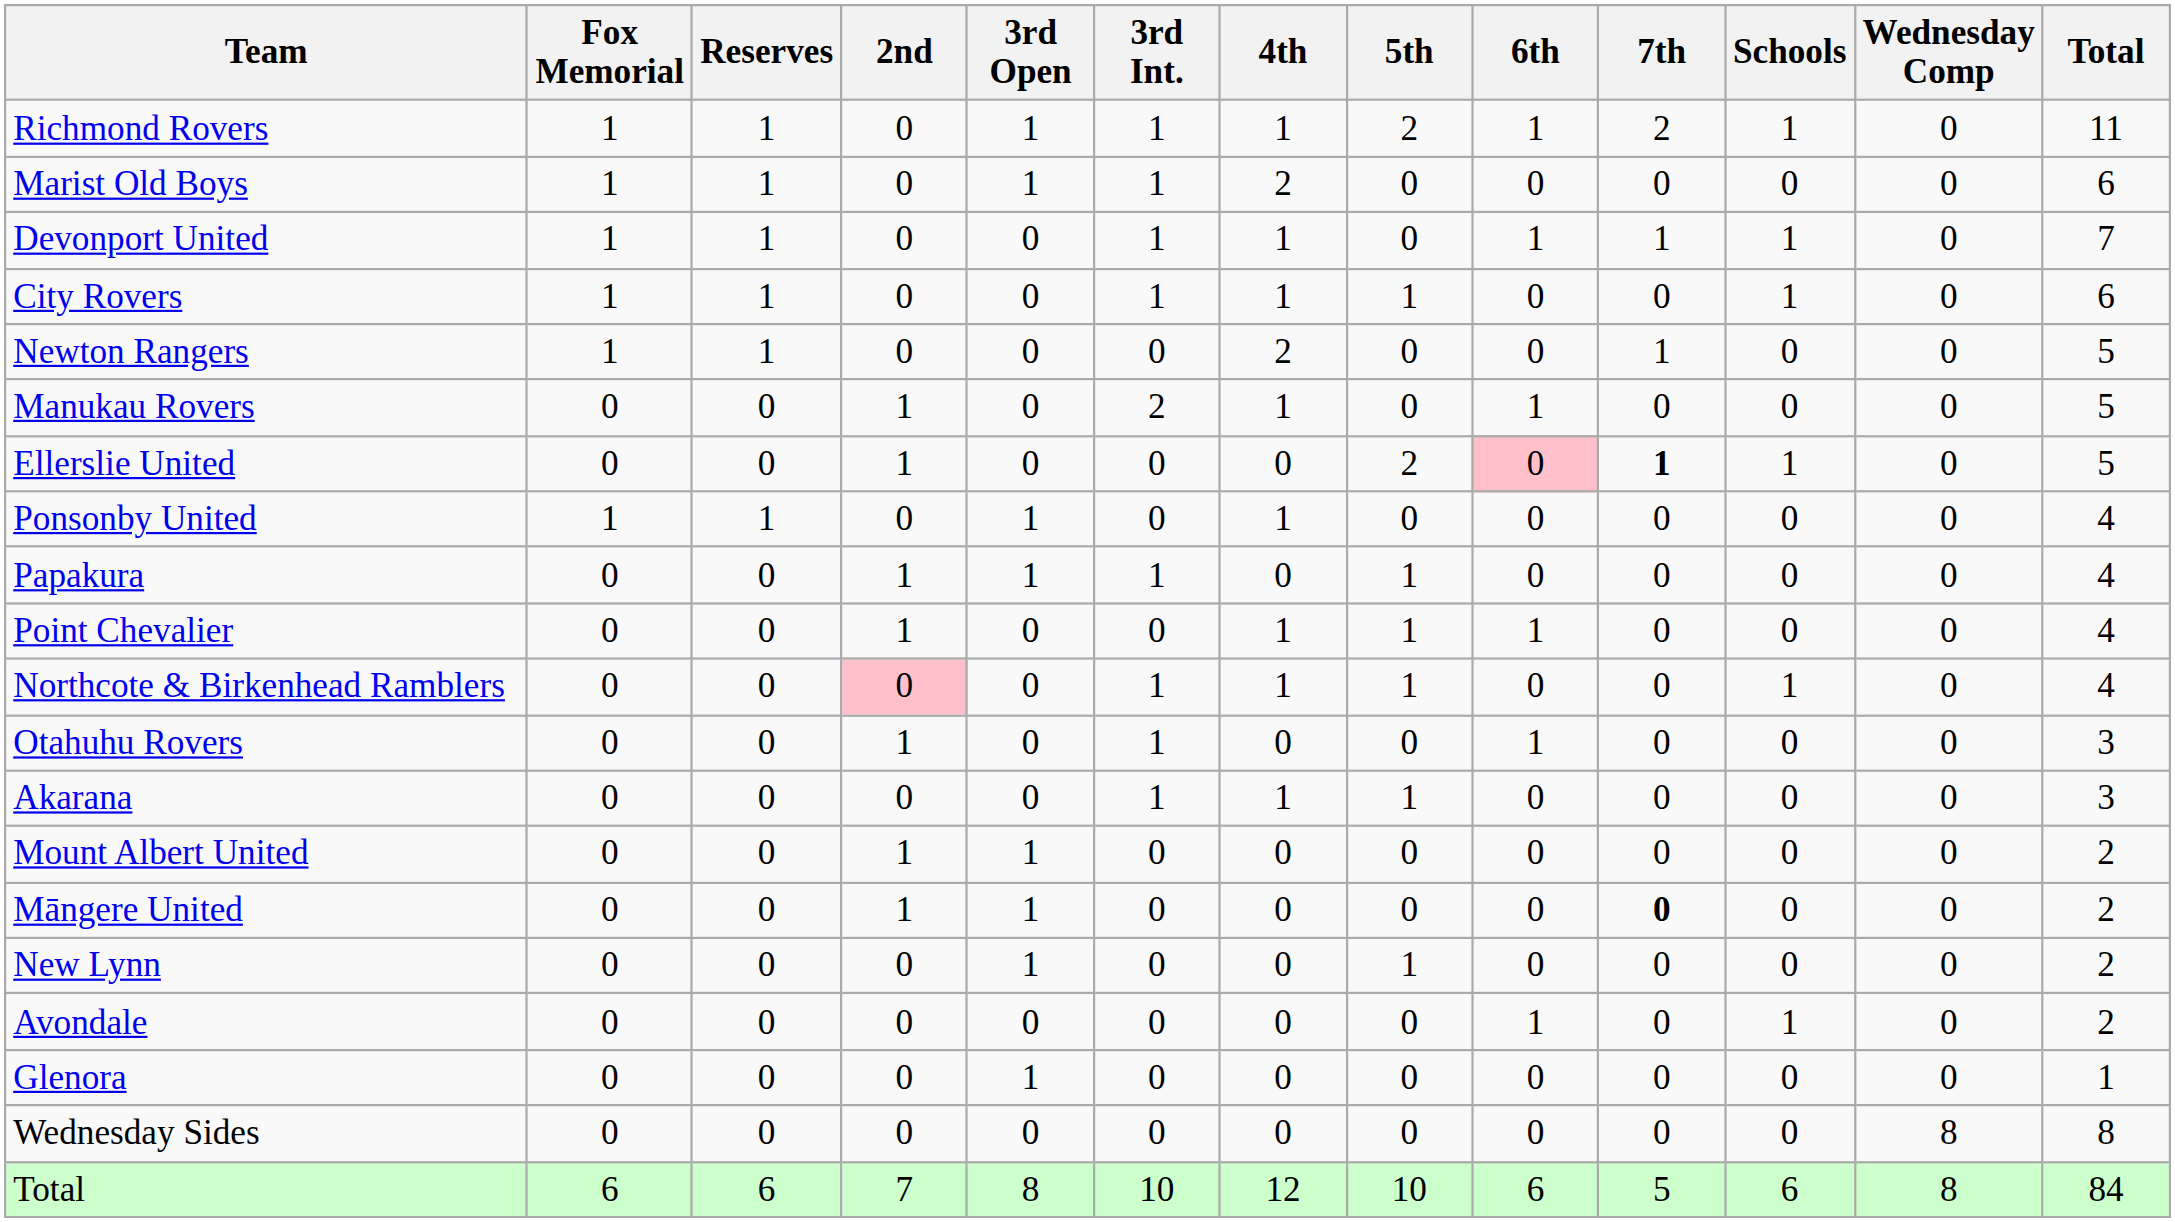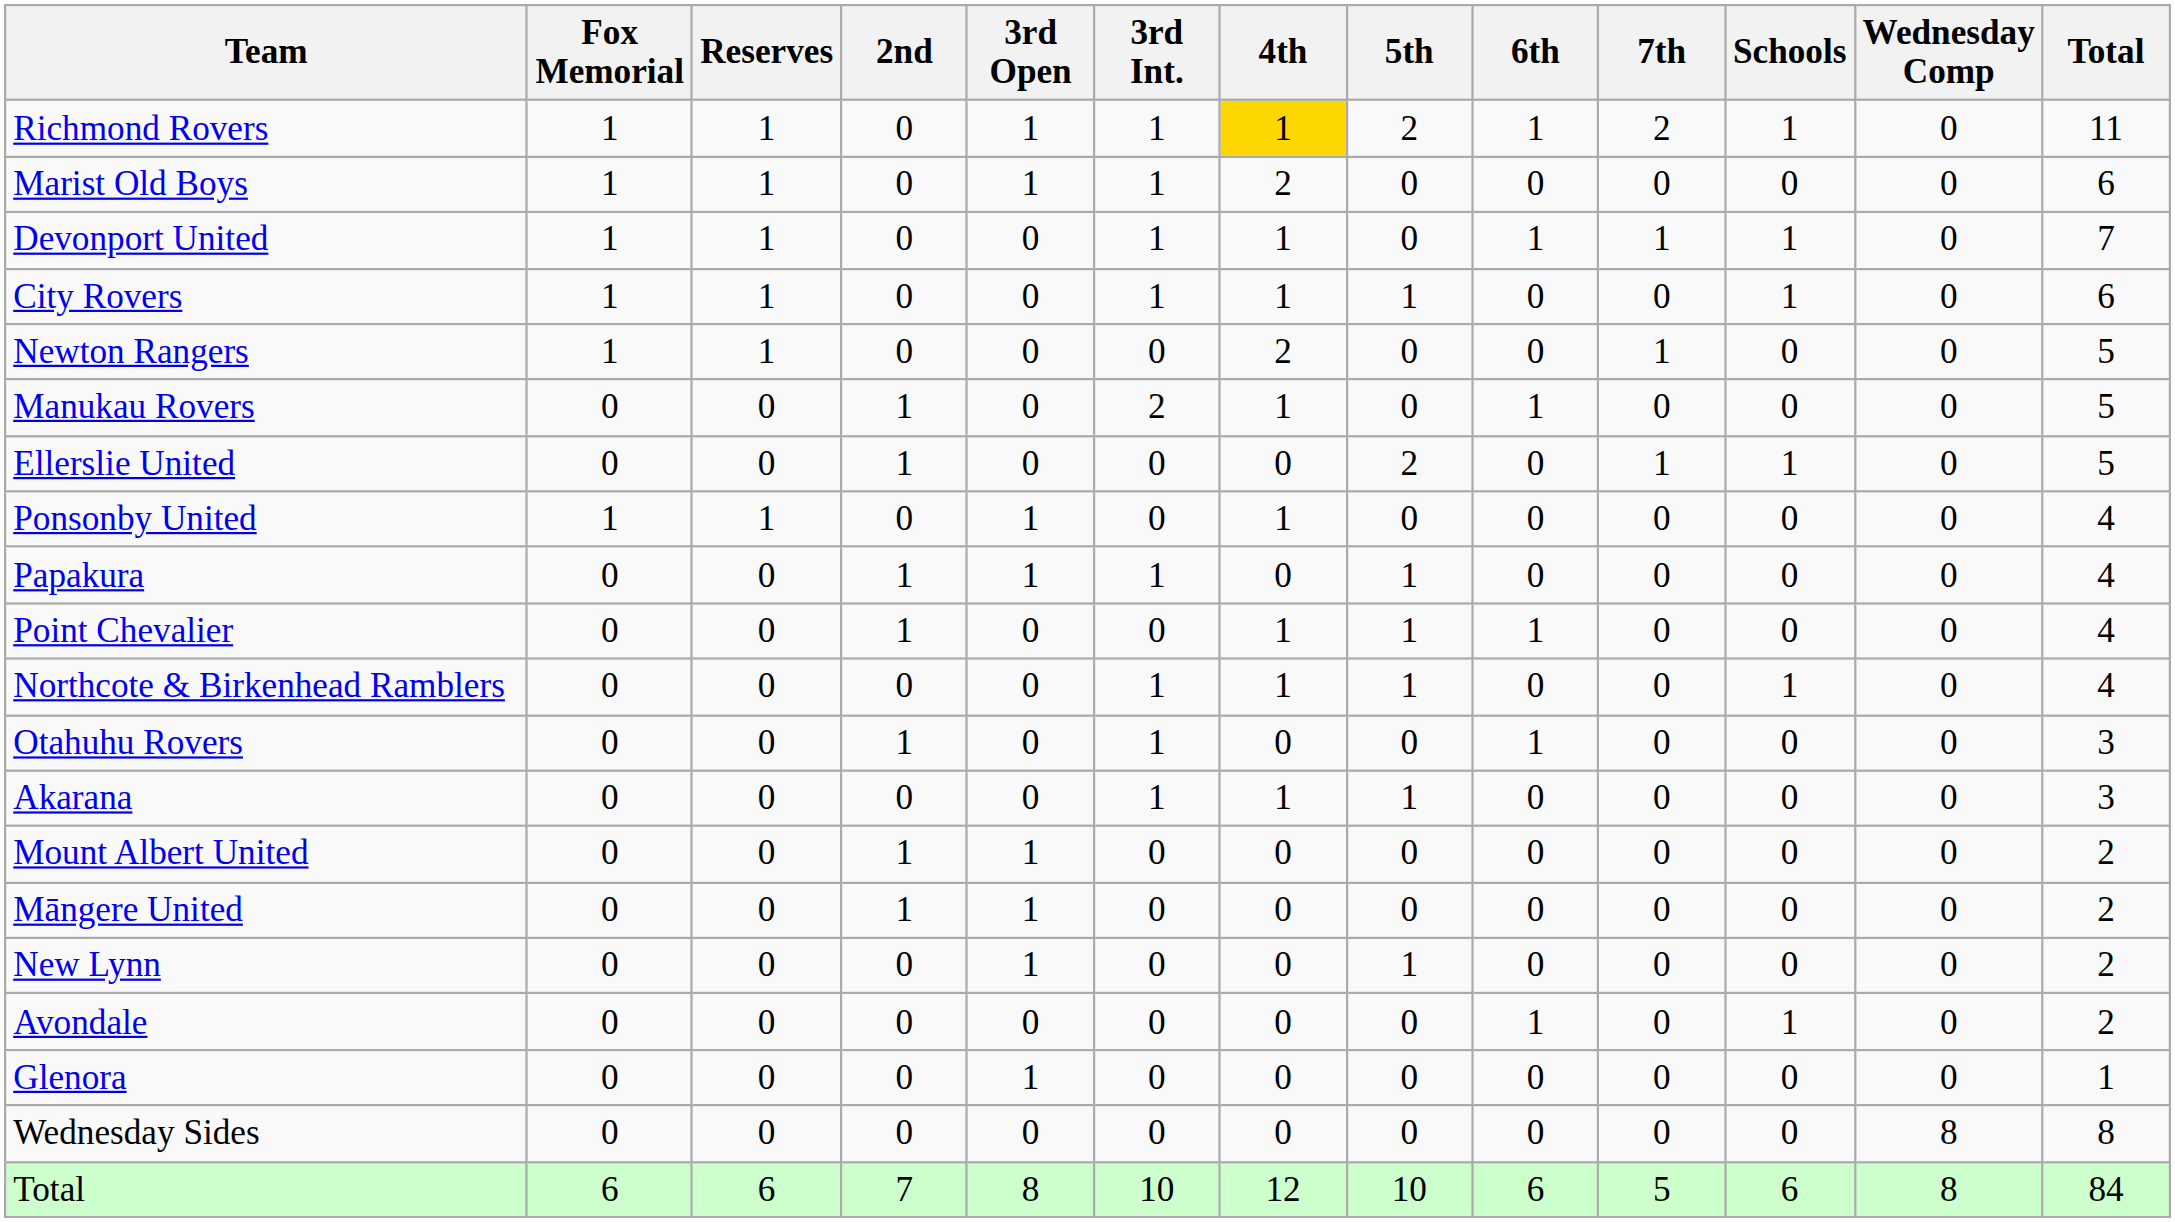(1283, 127) no background -> (1283, 127) gold background
(1535, 462) pink background -> (1535, 462) no background
(1662, 462) bold -> (1662, 462) normal
(904, 686) pink background -> (904, 686) no background
(1662, 909) bold -> (1662, 909) normal
